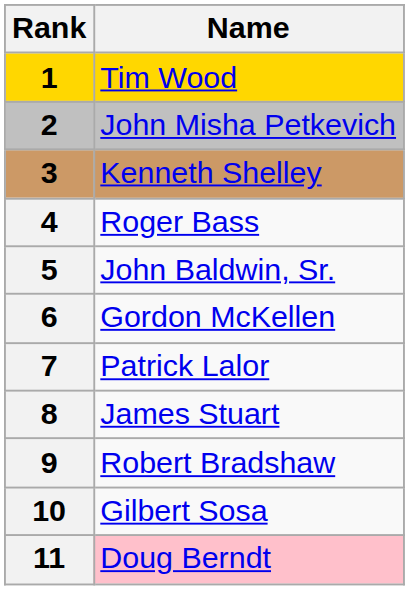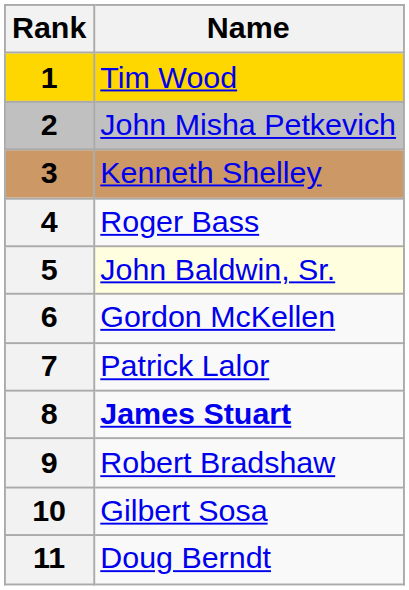(218, 269) no background -> (218, 269) lightyellow background
(190, 414) normal -> (196, 414) bold
(186, 558) pink background -> (186, 558) no background
